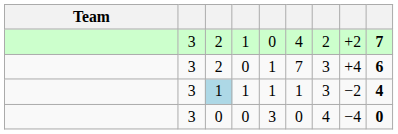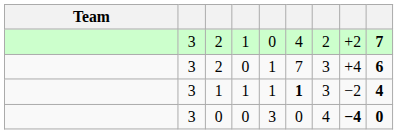(219, 91) lightblue background -> (219, 91) no background
(299, 91) normal -> (299, 91) bold
(353, 116) normal -> (353, 116) bold
